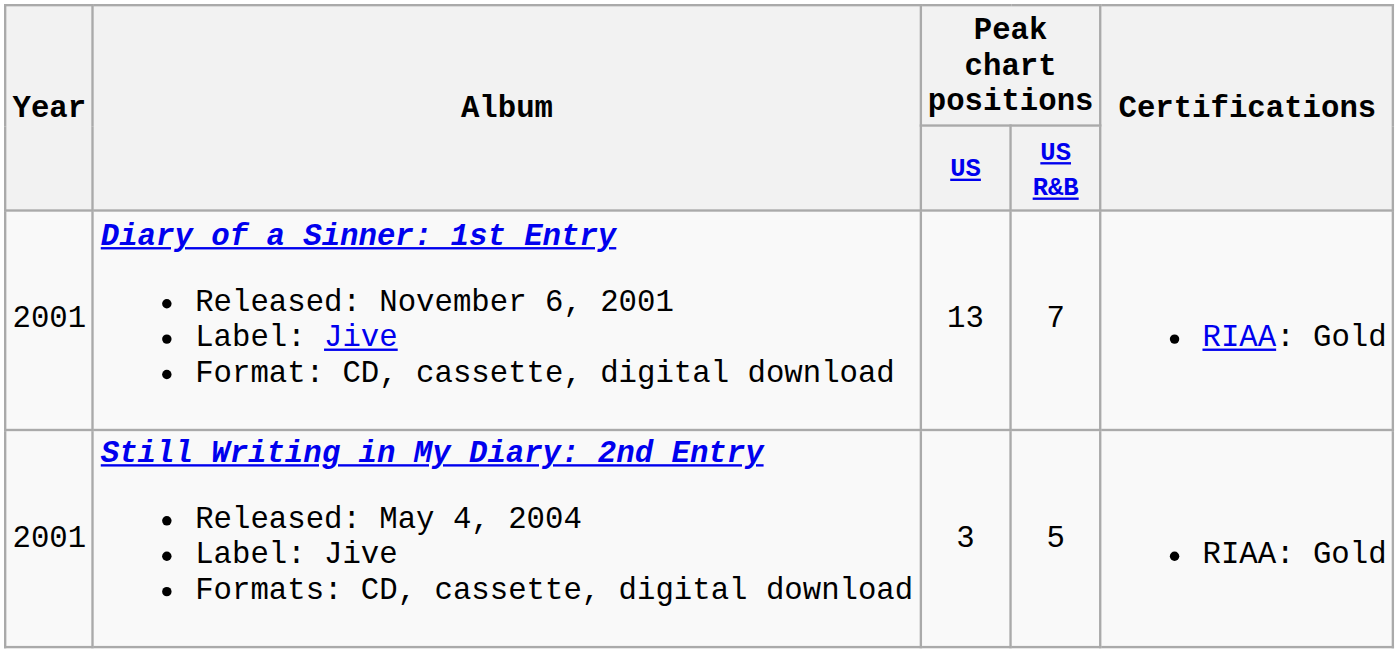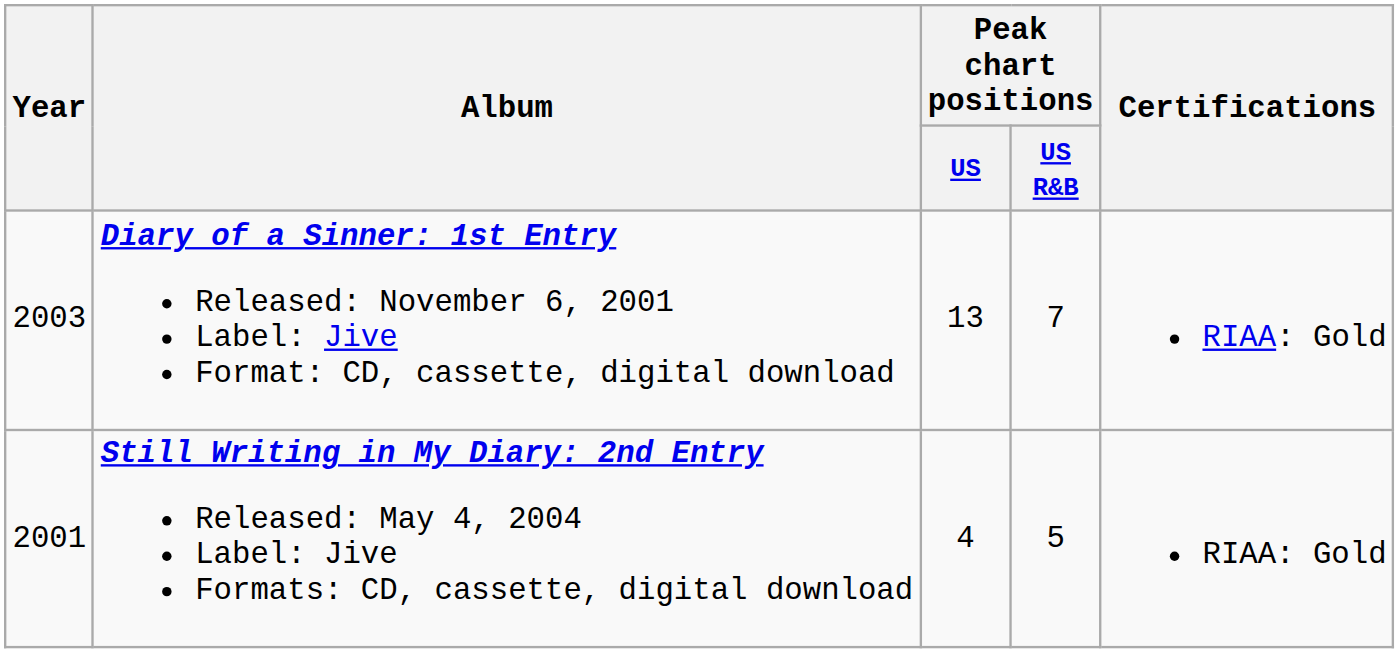(49, 320) 2001 -> (49, 320) 2003
(966, 538) 3 -> (966, 538) 4
